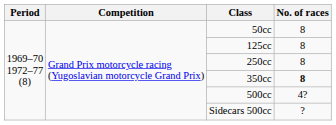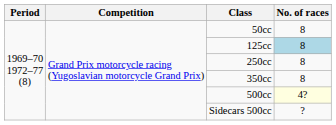(303, 45) no background -> (303, 45) lightblue background
(303, 78) bold -> (303, 78) normal
(303, 95) no background -> (303, 95) lightyellow background
